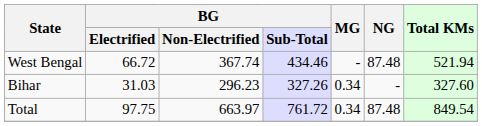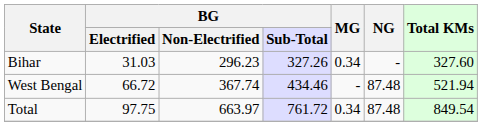rows swapped: (24, 86) <-> (45, 62)
